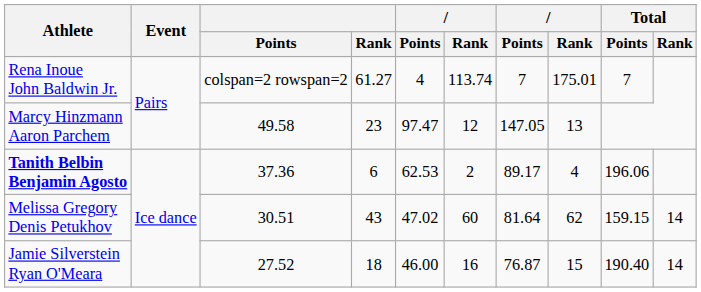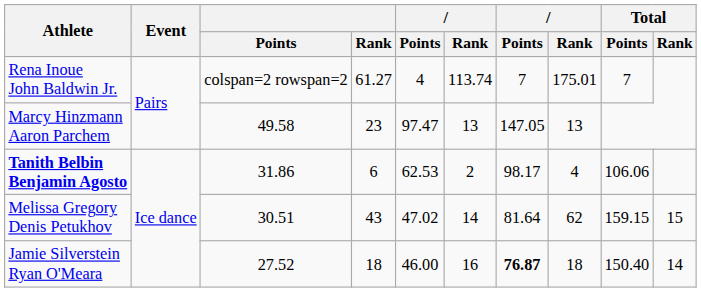(470, 126) 12 -> (470, 126) 13
(276, 172) 37.36 -> (276, 172) 31.86
(522, 172) 89.17 -> (522, 172) 98.17
(627, 172) 196.06 -> (627, 172) 106.06
(470, 218) 60 -> (470, 218) 14
(675, 218) 14 -> (675, 218) 15
(522, 264) normal -> (522, 264) bold
(574, 264) 15 -> (574, 264) 18
(627, 264) 190.40 -> (627, 264) 150.40
